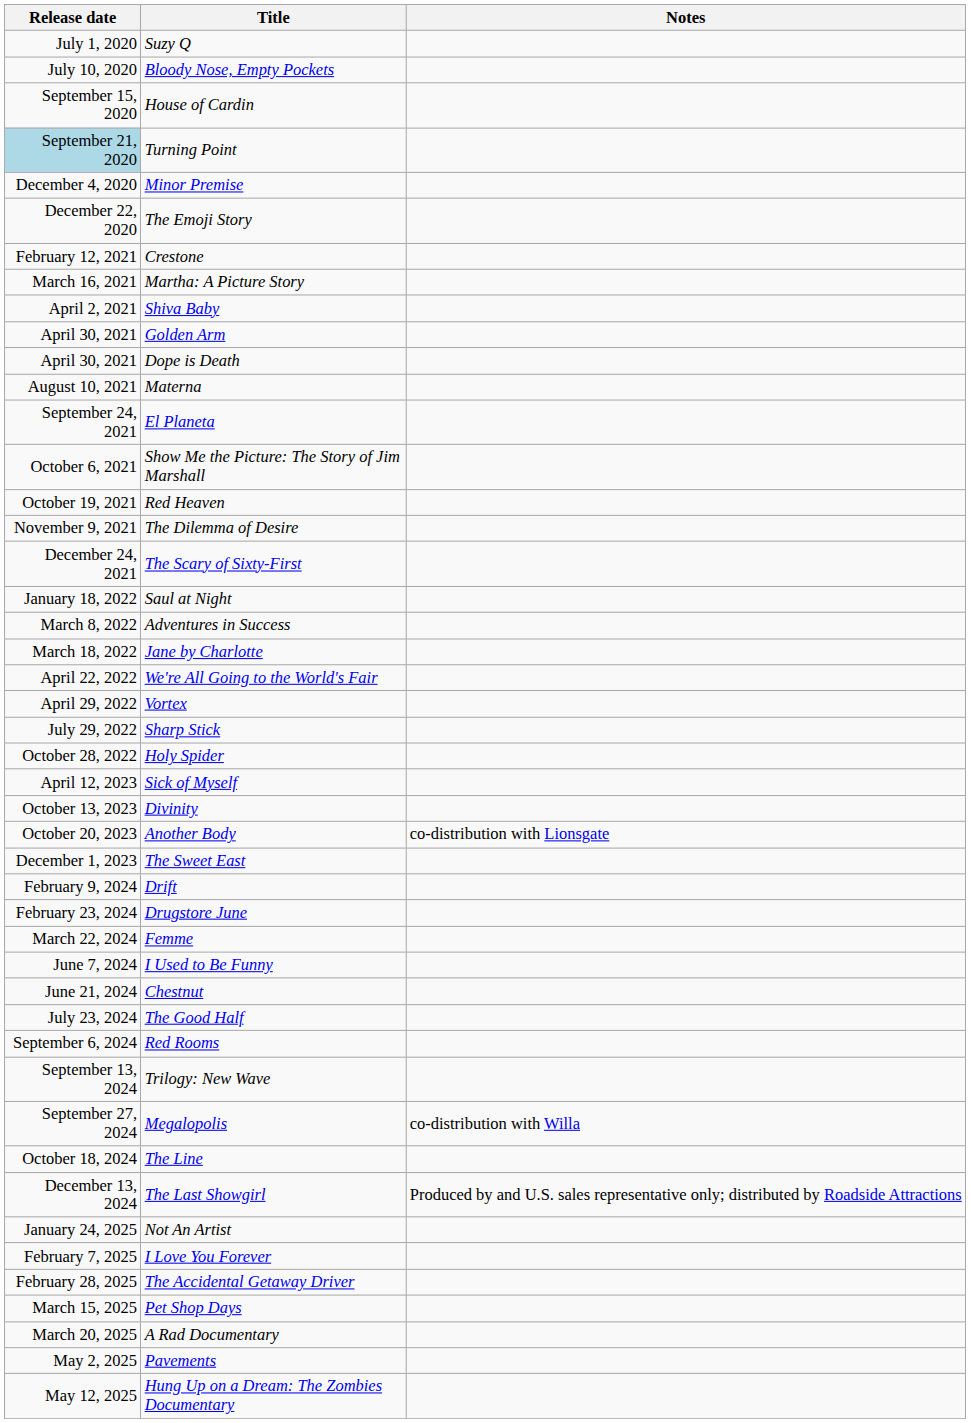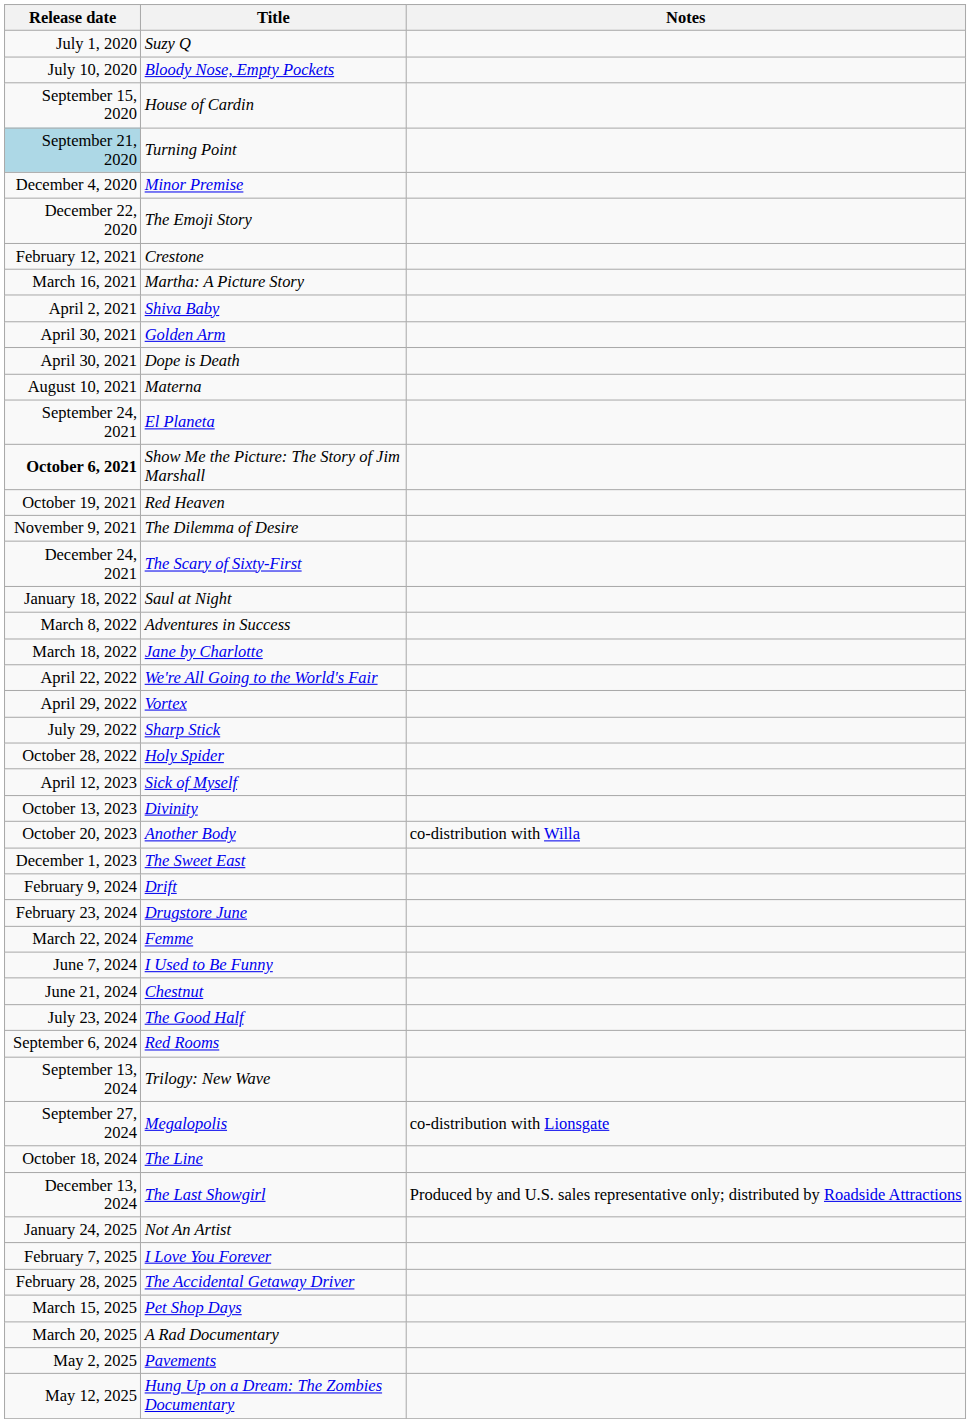(84, 466) normal -> (82, 466) bold
(510, 834) co-distribution with Lionsgate -> (495, 834) co-distribution with Willa
(495, 1123) co-distribution with Willa -> (510, 1123) co-distribution with Lionsgate
